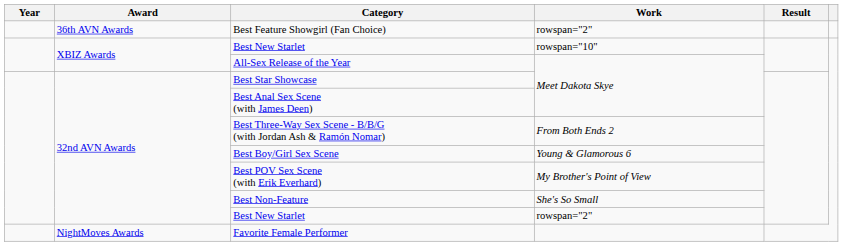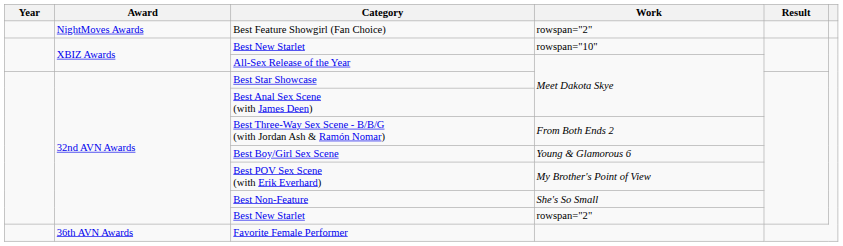(95, 29) 36th AVN Awards -> (100, 29) NightMoves Awards
(100, 232) NightMoves Awards -> (95, 232) 36th AVN Awards
